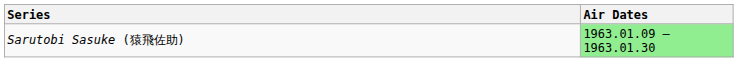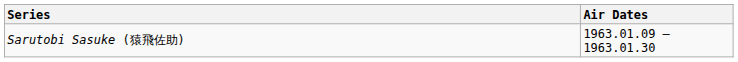(627, 41) lightgreen background -> (627, 41) no background
